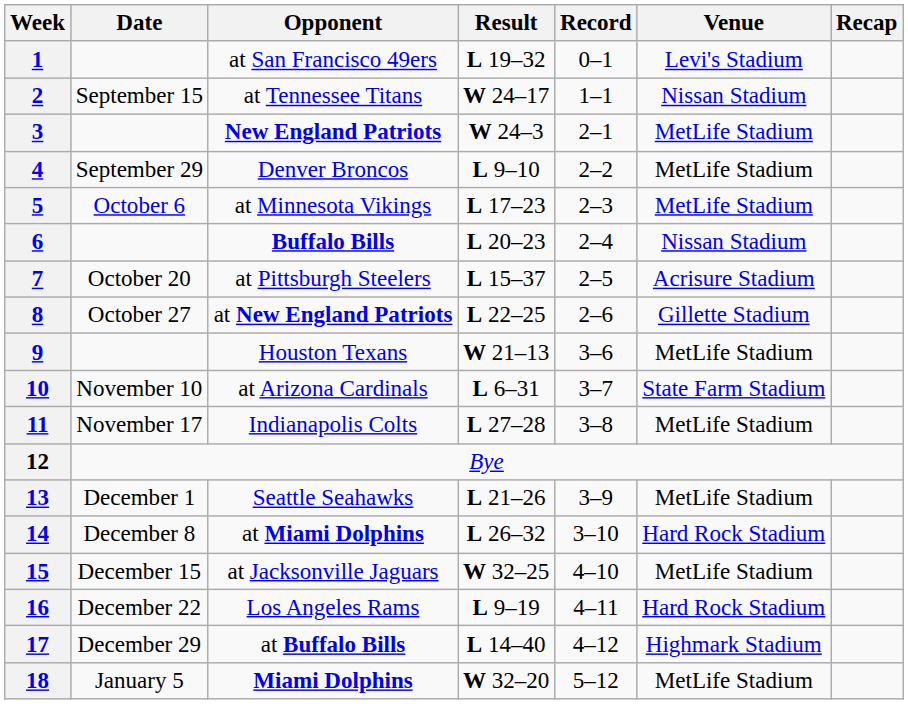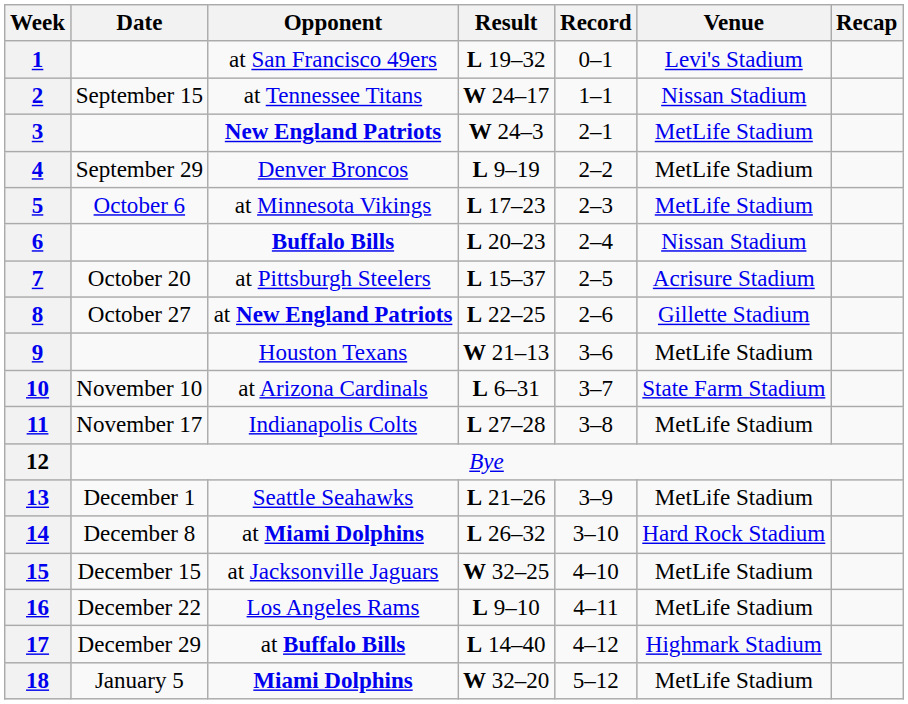(506, 168) L 9–10 -> (506, 168) L 9–19
(506, 607) L 9–19 -> (506, 607) L 9–10
(734, 607) Hard Rock Stadium -> (734, 607) MetLife Stadium
